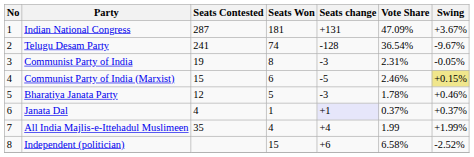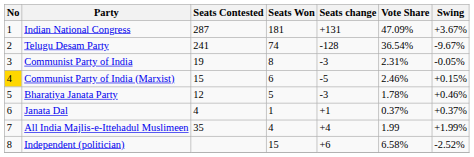(9, 78) no background -> (9, 78) gold background
(451, 78) khaki background -> (451, 78) no background
(325, 111) lavender background -> (325, 111) no background
